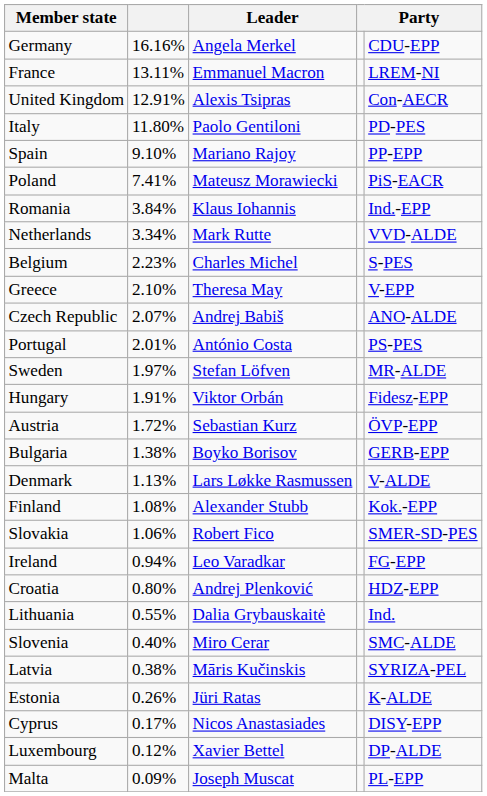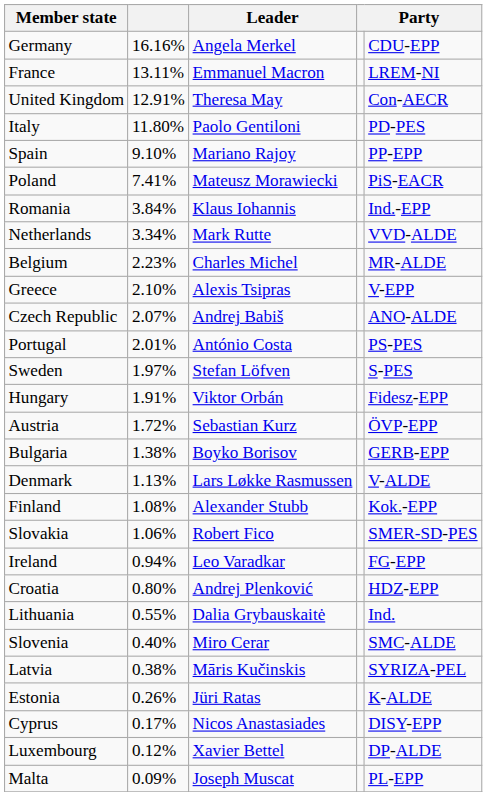(242, 99) Alexis Tsipras -> (238, 99) Theresa May
(391, 262) S-PES -> (407, 262) MR-ALDE
(238, 289) Theresa May -> (242, 289) Alexis Tsipras
(407, 371) MR-ALDE -> (391, 371) S-PES
